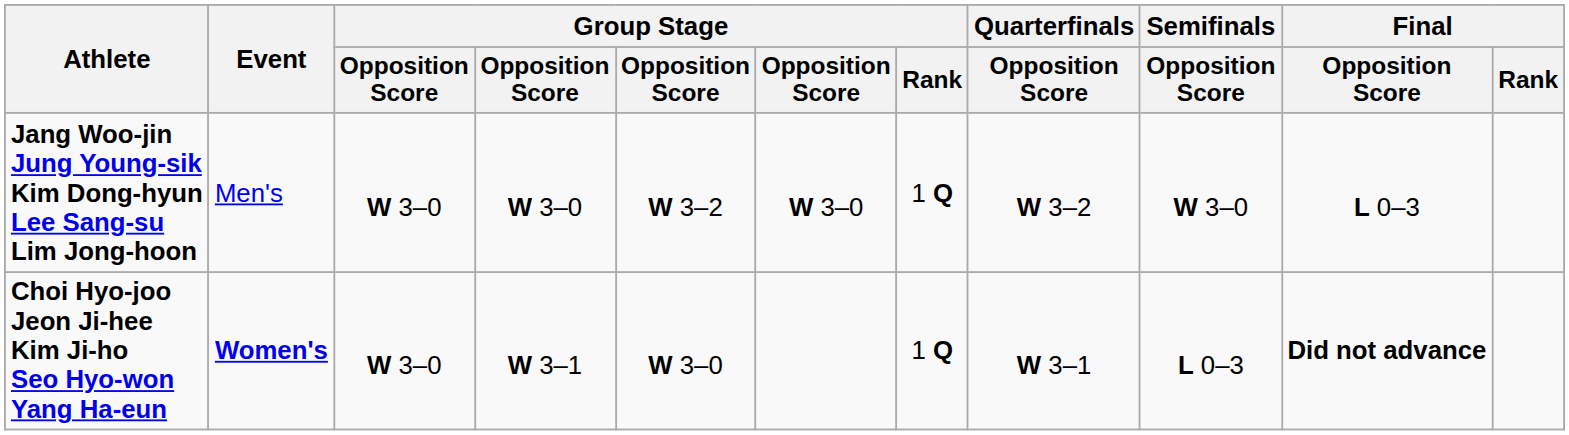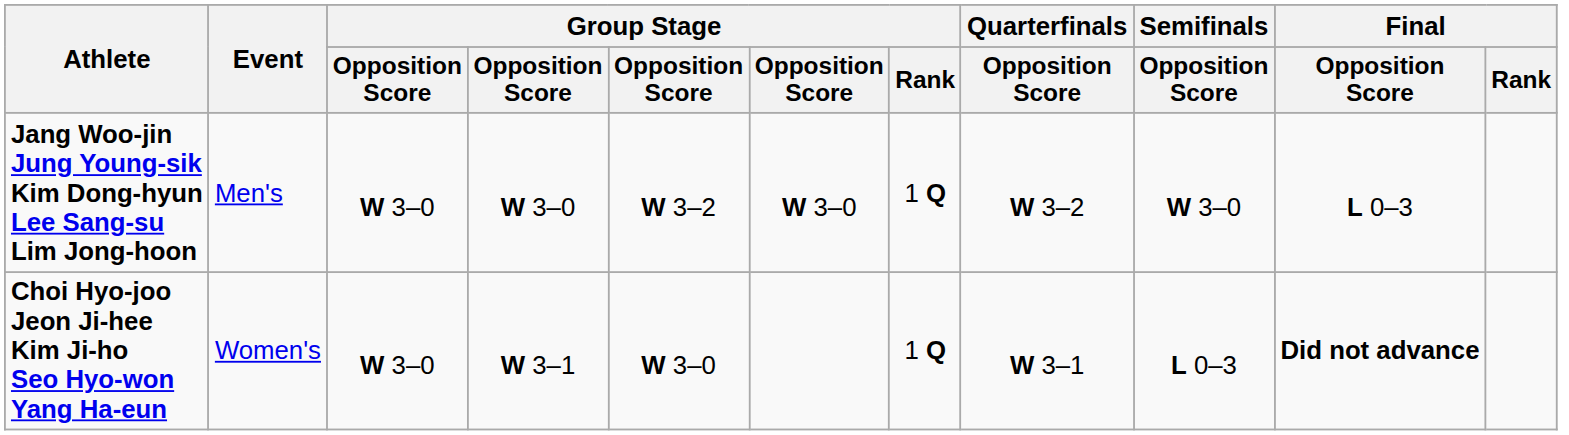(271, 351) bold -> (268, 351) normal
